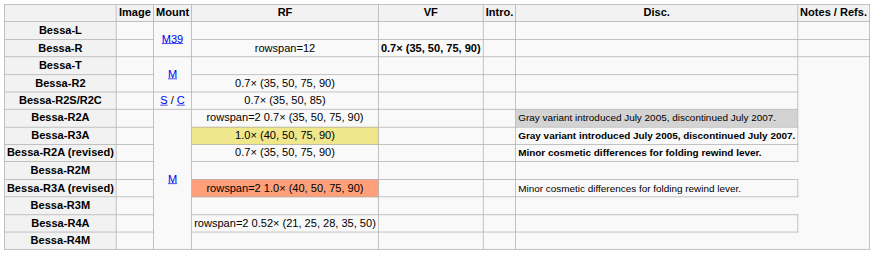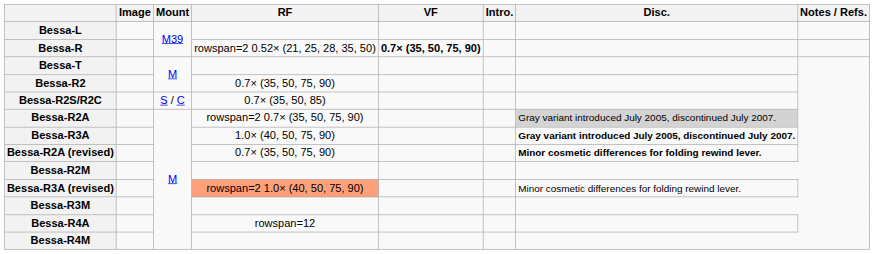(285, 48) rowspan=12 -> (285, 48) rowspan=2 0.52× (21, 25, 28, 35, 50)
(285, 135) khaki background -> (285, 135) no background
(285, 223) rowspan=2 0.52× (21, 25, 28, 35, 50) -> (285, 223) rowspan=12
